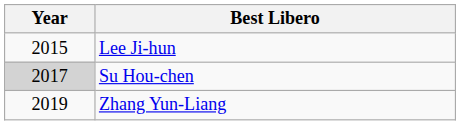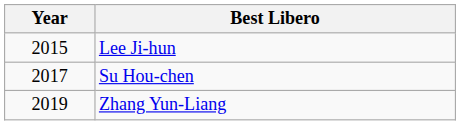(50, 76) lightgrey background -> (50, 76) no background
